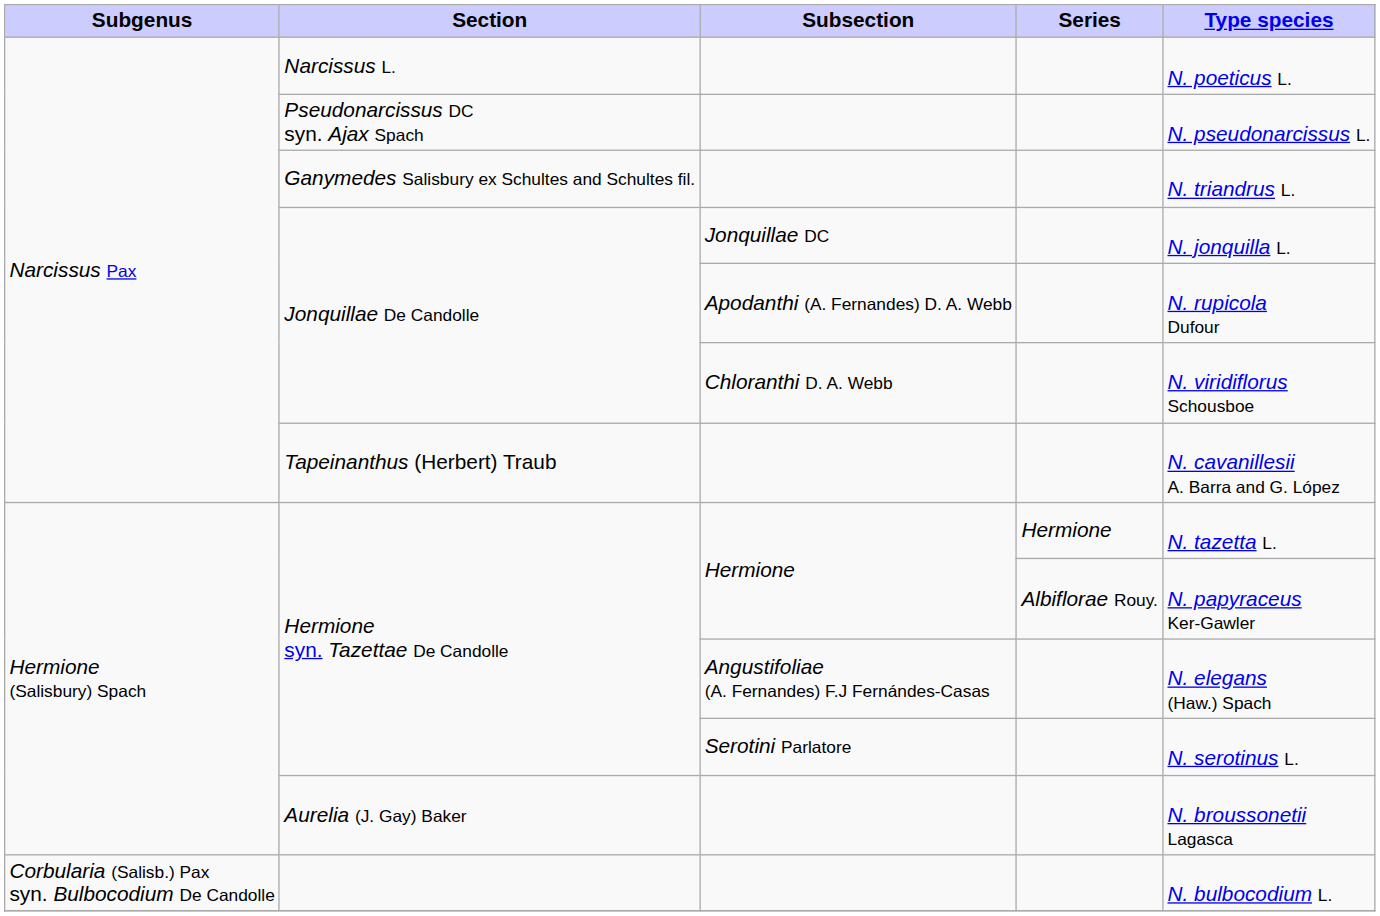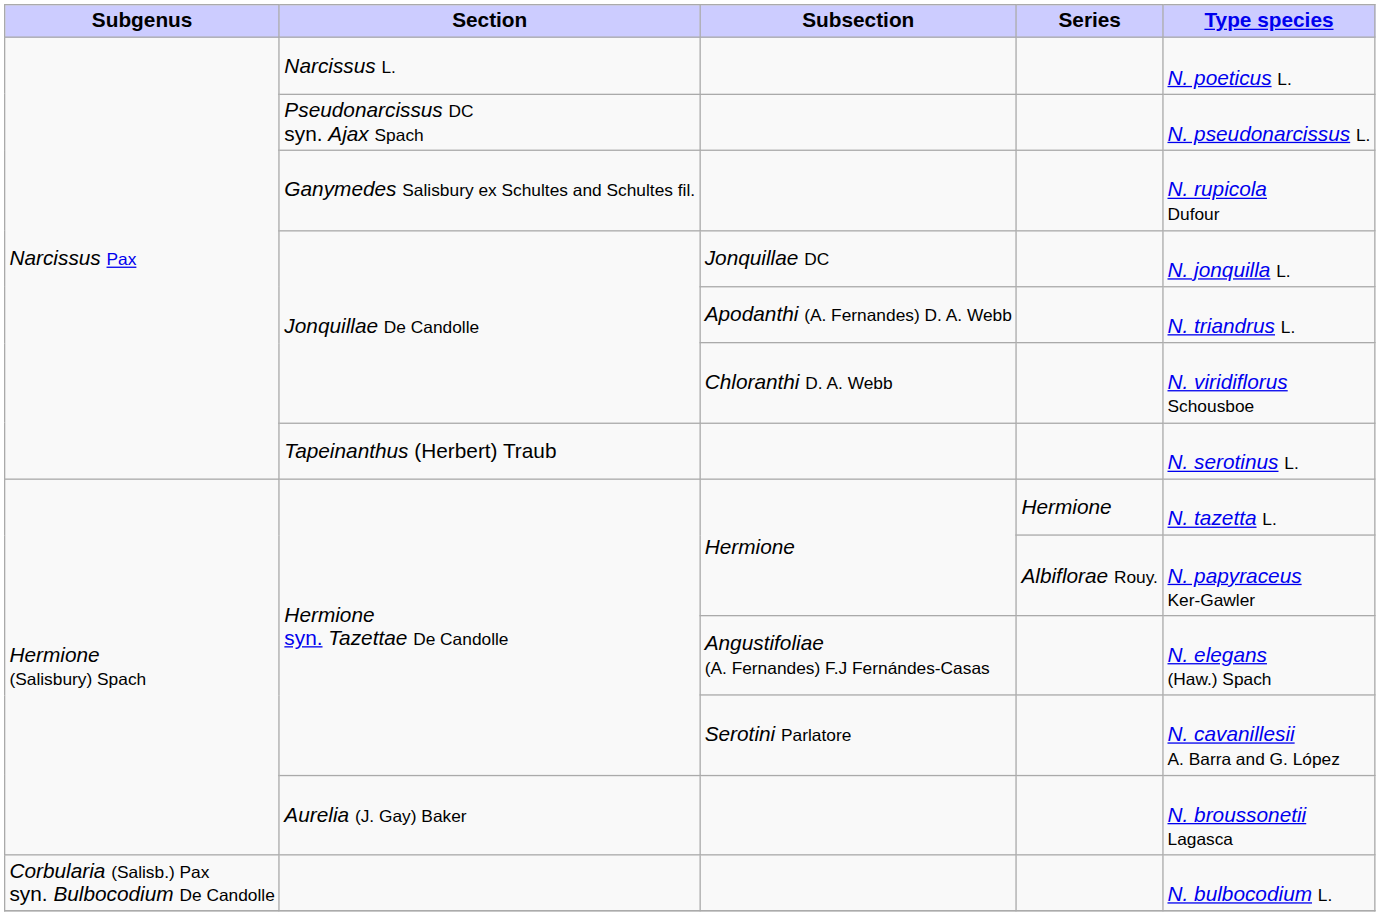(1231, 190) N. triandrus L. -> (1217, 201) N. rupicola Dufour
(1217, 314) N. rupicola Dufour -> (1231, 326) N. triandrus L.
(1254, 474) N. cavanillesii A. Barra and G. López -> (1233, 462) N. serotinus L.
(1233, 758) N. serotinus L. -> (1254, 746) N. cavanillesii A. Barra and G. López
